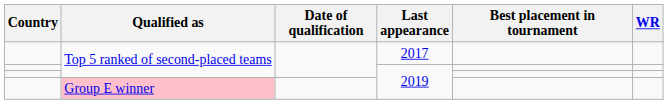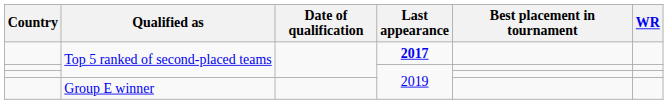(415, 53) normal -> (415, 53) bold
(109, 88) pink background -> (109, 88) no background
